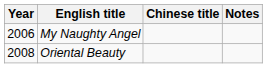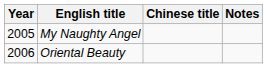(21, 33) 2006 -> (21, 33) 2005
(21, 53) 2008 -> (21, 53) 2006
